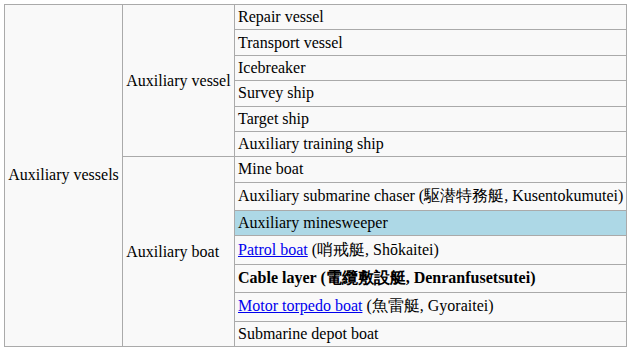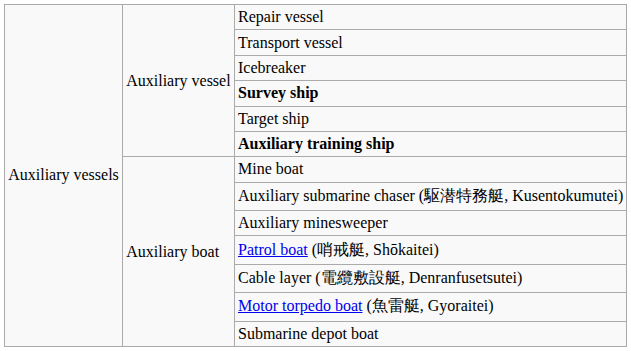(276, 93) normal -> (278, 93) bold
(311, 144) normal -> (316, 144) bold
(313, 223) lightblue background -> (313, 223) no background
(387, 277) bold -> (380, 277) normal
